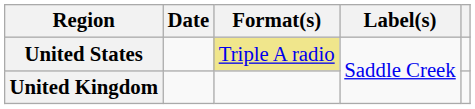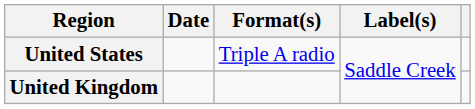(277, 53) khaki background -> (277, 53) no background
